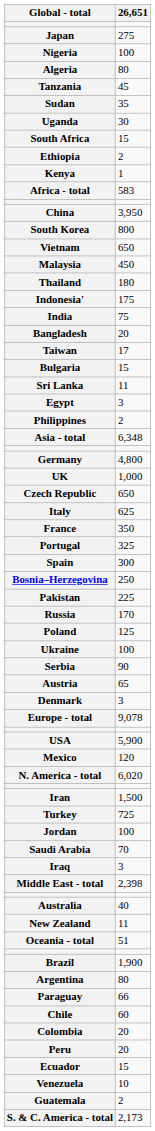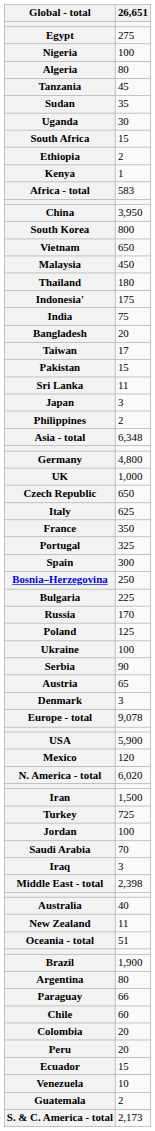(60, 35) Japan -> (60, 35) Egypt
(60, 368) Bulgaria -> (60, 368) Pakistan
(60, 402) Egypt -> (60, 402) Japan
(60, 597) Pakistan -> (60, 597) Bulgaria
